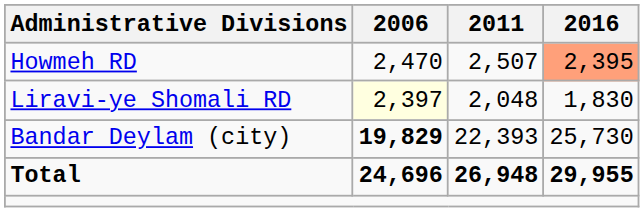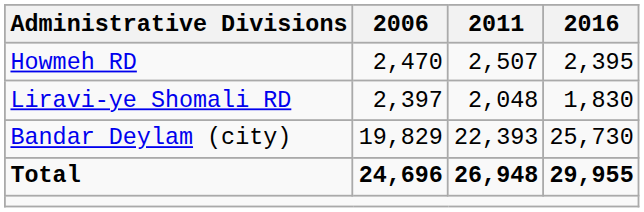(599, 62) lightsalmon background -> (599, 62) no background
(408, 100) lightyellow background -> (408, 100) no background
(401, 138) bold -> (401, 138) normal
